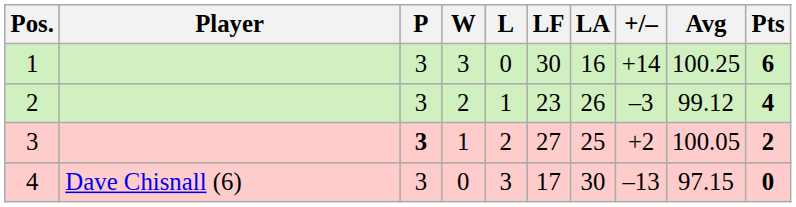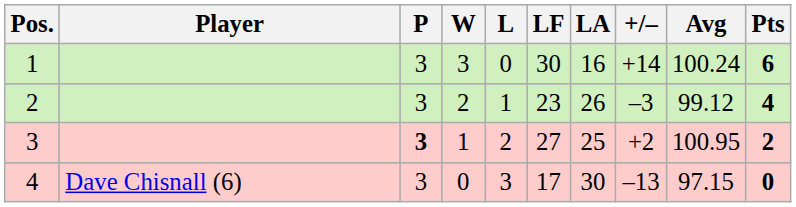(706, 63) 100.25 -> (706, 63) 100.24
(706, 142) 100.05 -> (706, 142) 100.95
